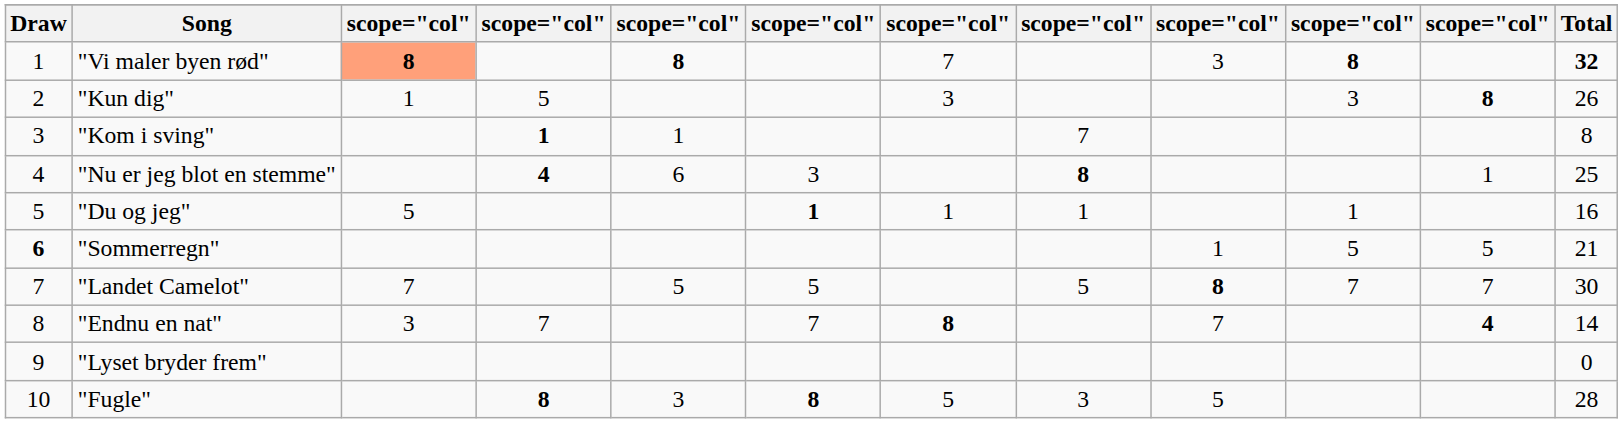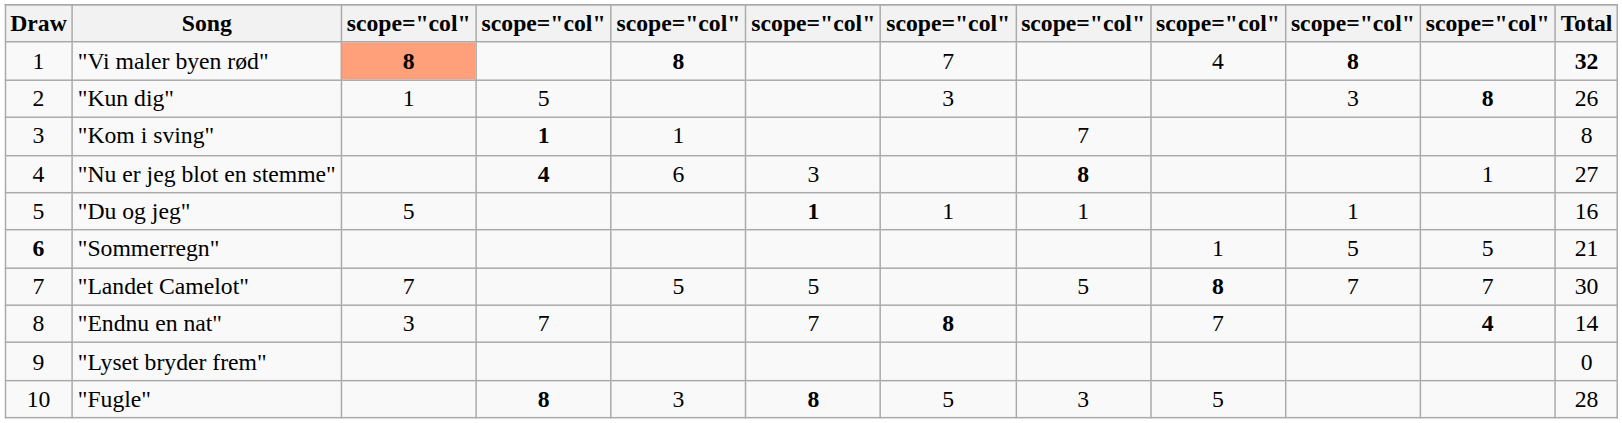(1218, 60) 3 -> (1218, 60) 4
(1587, 173) 25 -> (1587, 173) 27
